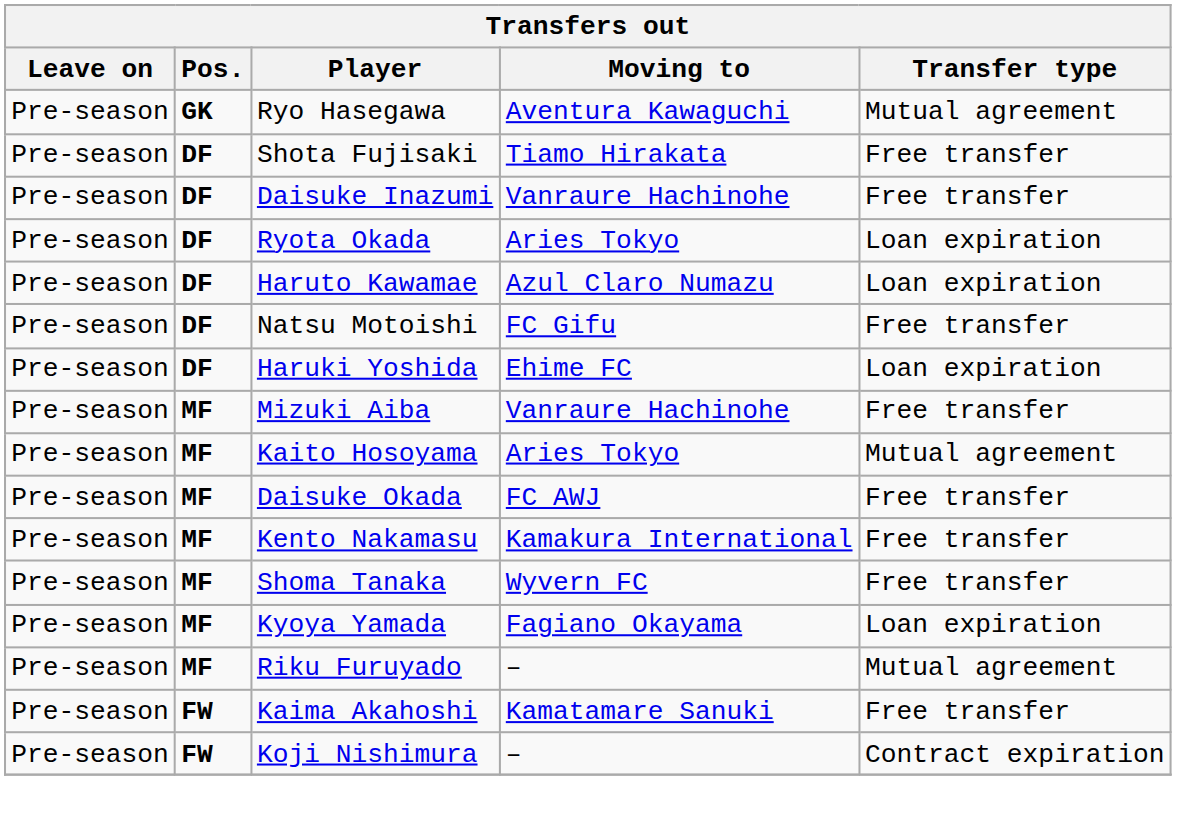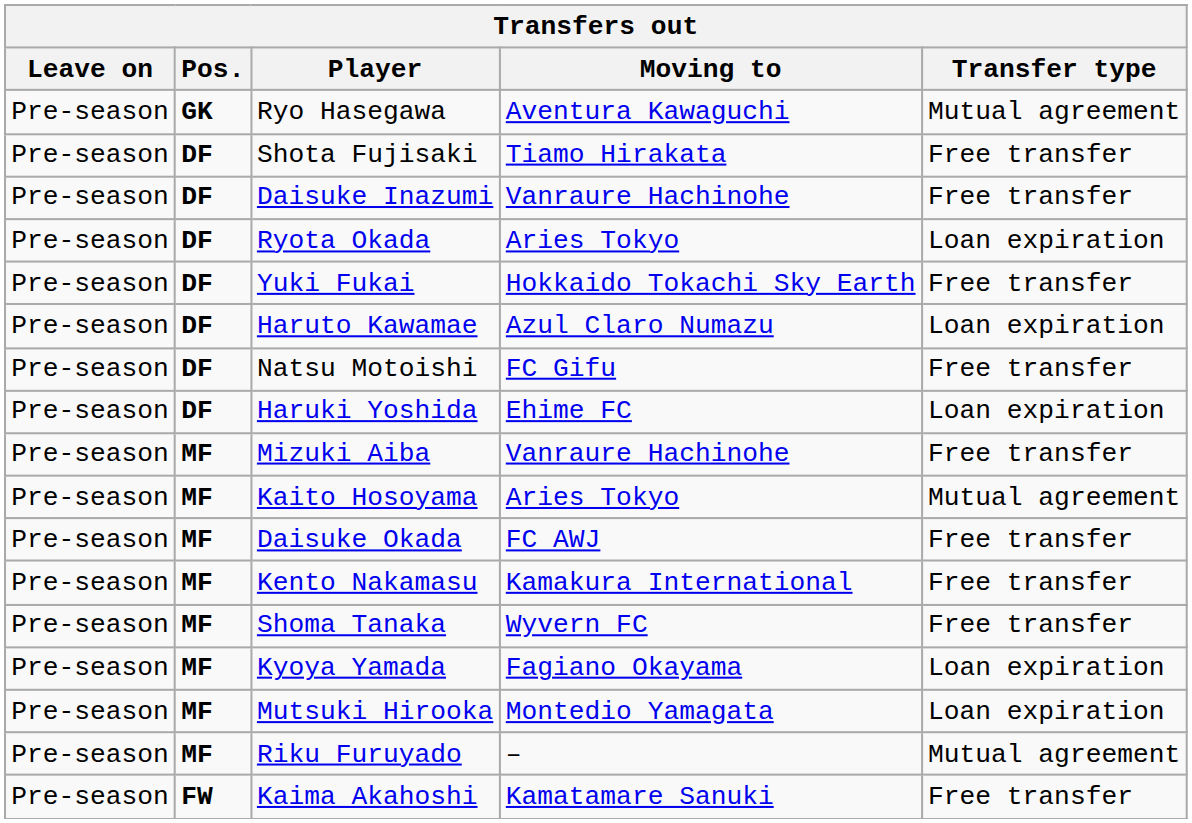+ row: (336, 283)
+ row: (375, 711)
- row: (367, 754)
